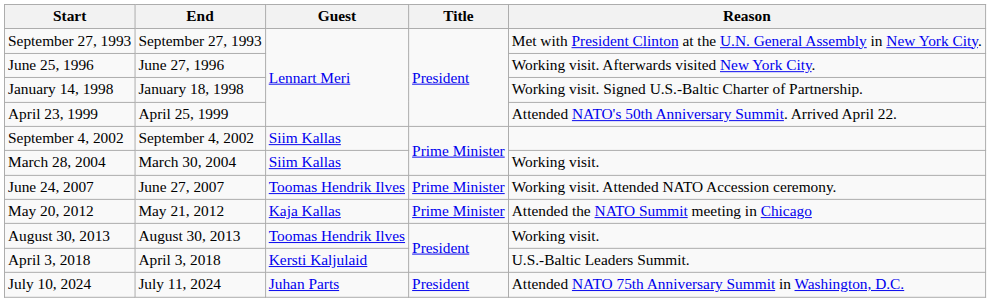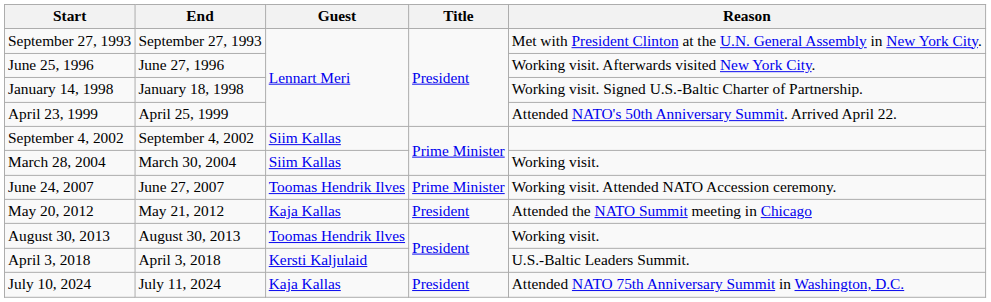(458, 211) Prime Minister -> (441, 211) President
(304, 284) Juhan Parts -> (305, 284) Kaja Kallas
